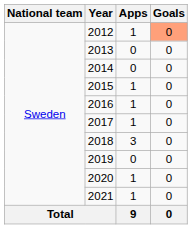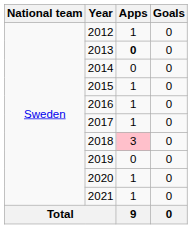(169, 31) lightsalmon background -> (169, 31) no background
(133, 50) normal -> (133, 50) bold
(133, 141) no background -> (133, 141) pink background
